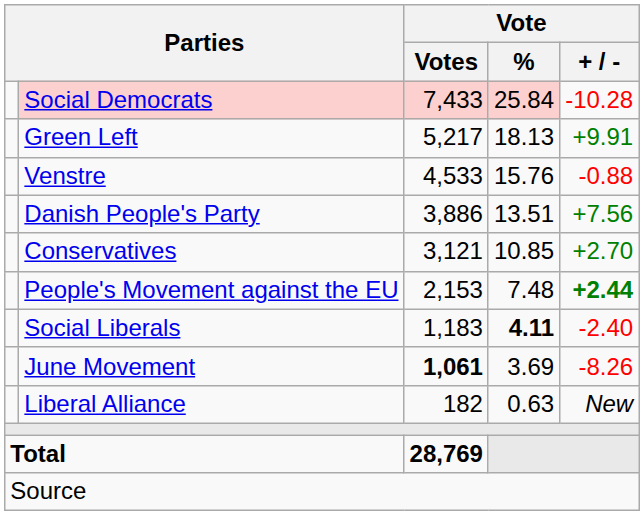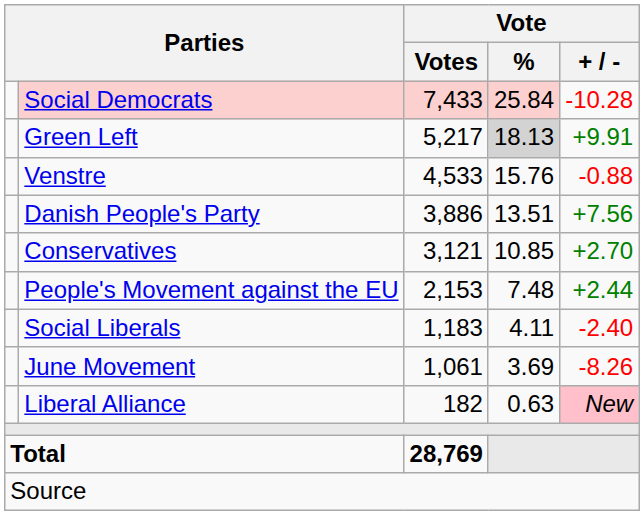(524, 137) no background -> (524, 137) lightgrey background
(603, 289) bold -> (603, 289) normal
(531, 328) bold -> (532, 328) normal
(453, 366) bold -> (453, 366) normal
(609, 404) no background -> (609, 404) pink background
